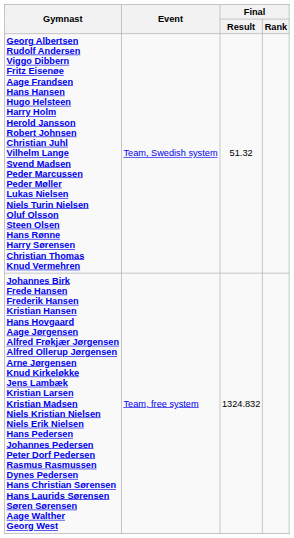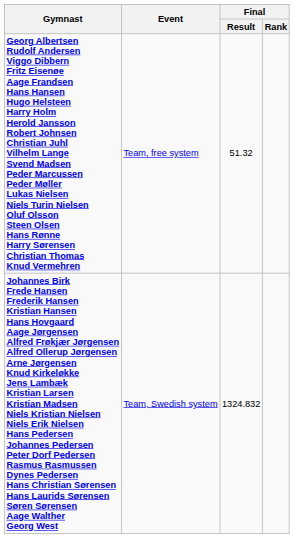(170, 154) Team, Swedish system -> (161, 154) Team, free system
(161, 404) Team, free system -> (170, 404) Team, Swedish system
